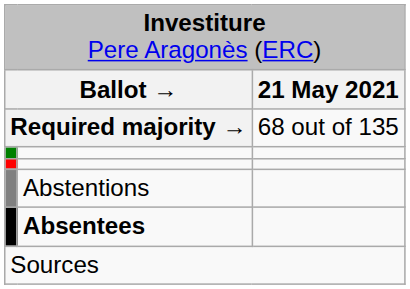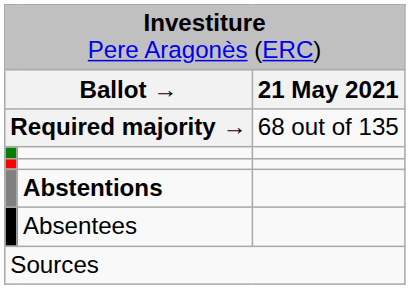(86, 188) normal -> (93, 188) bold
(84, 226) bold -> (80, 226) normal
